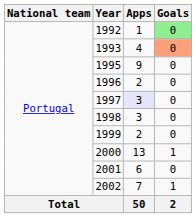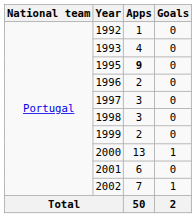(173, 30) lightgreen background -> (173, 30) no background
(173, 48) lightsalmon background -> (173, 48) no background
(139, 65) normal -> (139, 65) bold
(139, 100) lavender background -> (139, 100) no background
